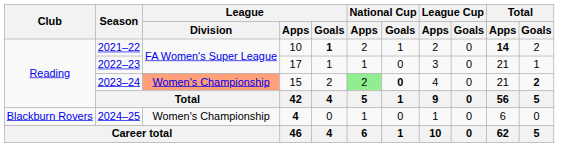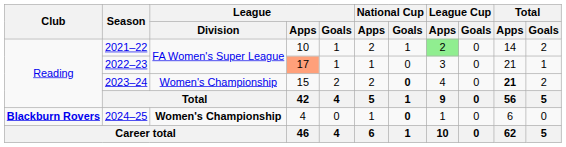(329, 47) bold -> (337, 47) normal
(435, 47) no background -> (442, 47) lightgreen background
(503, 47) bold -> (510, 47) normal
(296, 64) no background -> (303, 64) lightsalmon background
(211, 82) lightsalmon background -> (218, 82) no background
(364, 82) lightgreen background -> (371, 82) no background
(503, 82) normal -> (510, 82) bold
(536, 82) bold -> (544, 82) normal
(50, 116) normal -> (53, 116) bold
(211, 116) normal -> (218, 116) bold
(296, 116) bold -> (303, 116) normal
(400, 116) normal -> (408, 116) bold
